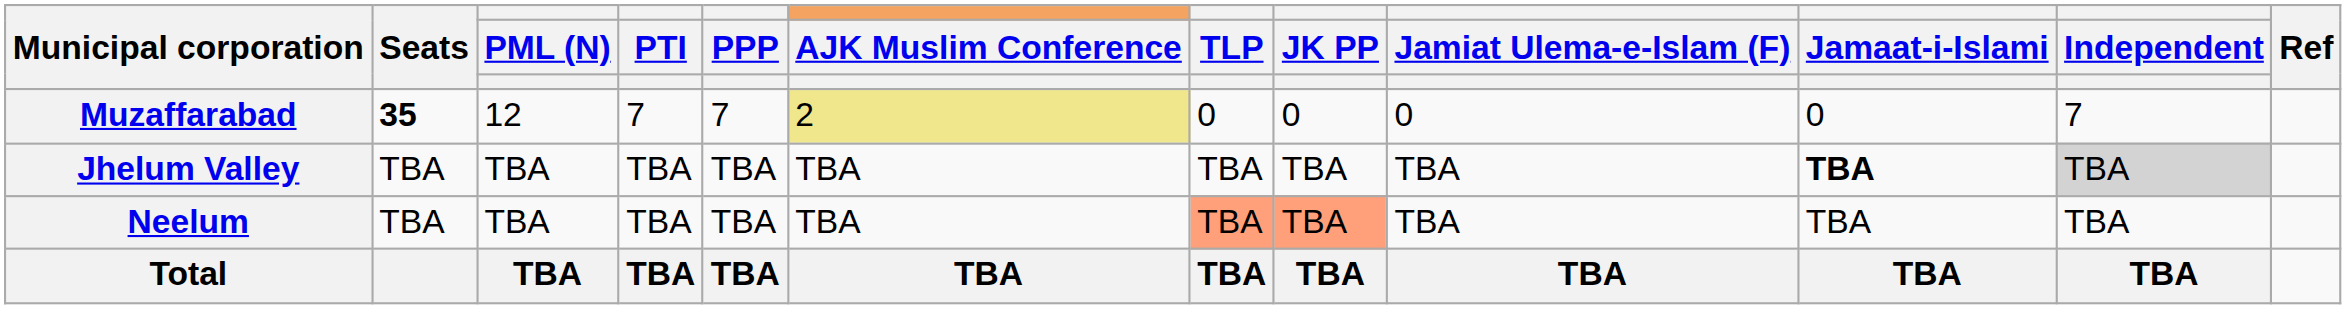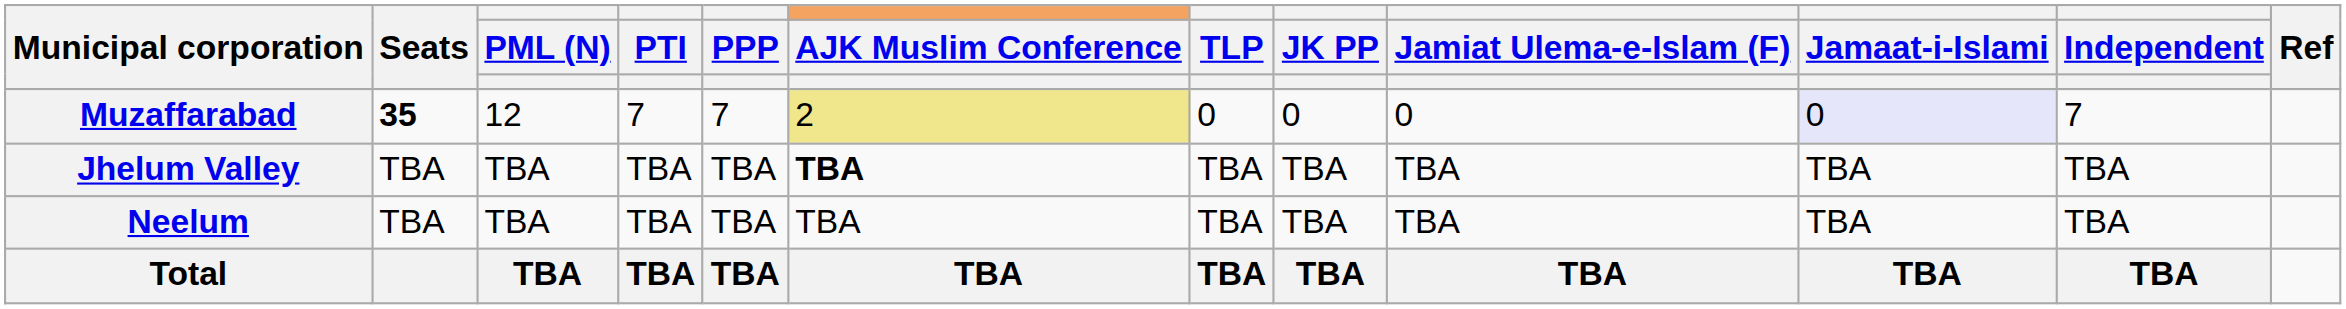(1815, 115) no background -> (1815, 115) lavender background
(828, 168) normal -> (830, 168) bold
(1840, 168) bold -> (1839, 168) normal
(2097, 168) lightgrey background -> (2097, 168) no background
(1230, 221) lightsalmon background -> (1230, 221) no background
(1315, 221) lightsalmon background -> (1315, 221) no background
